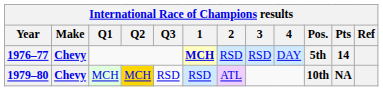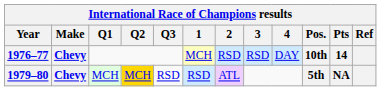(200, 55) bold -> (199, 55) normal
(318, 55) 5th -> (316, 55) 10th
(318, 75) 10th -> (316, 75) 5th
